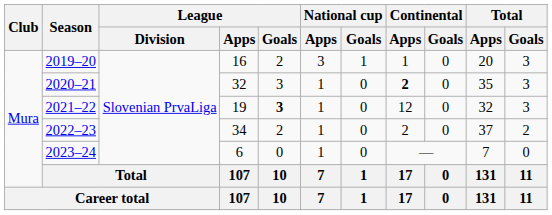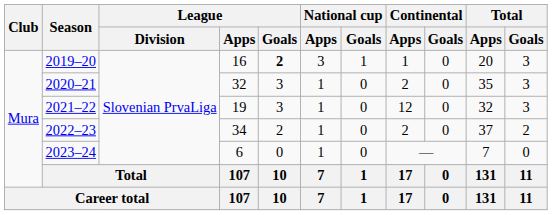(280, 61) normal -> (280, 61) bold
(405, 84) bold -> (405, 84) normal
(280, 107) bold -> (280, 107) normal
